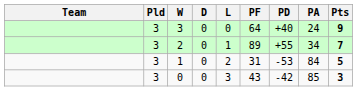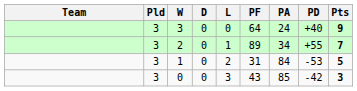columns swapped: (313, 13) <-> (284, 13)
